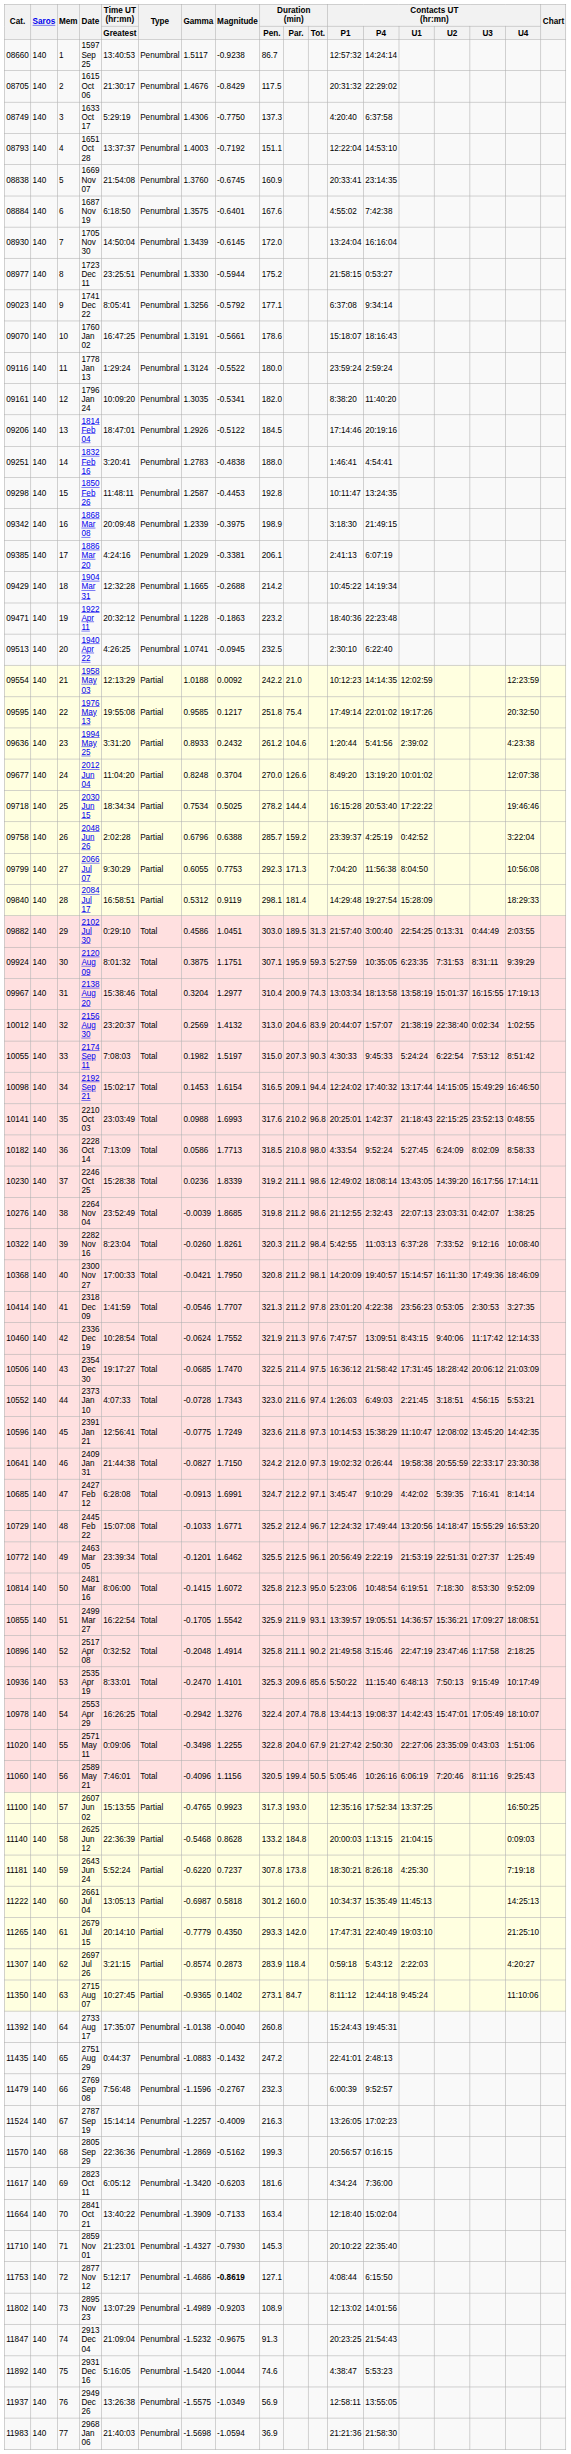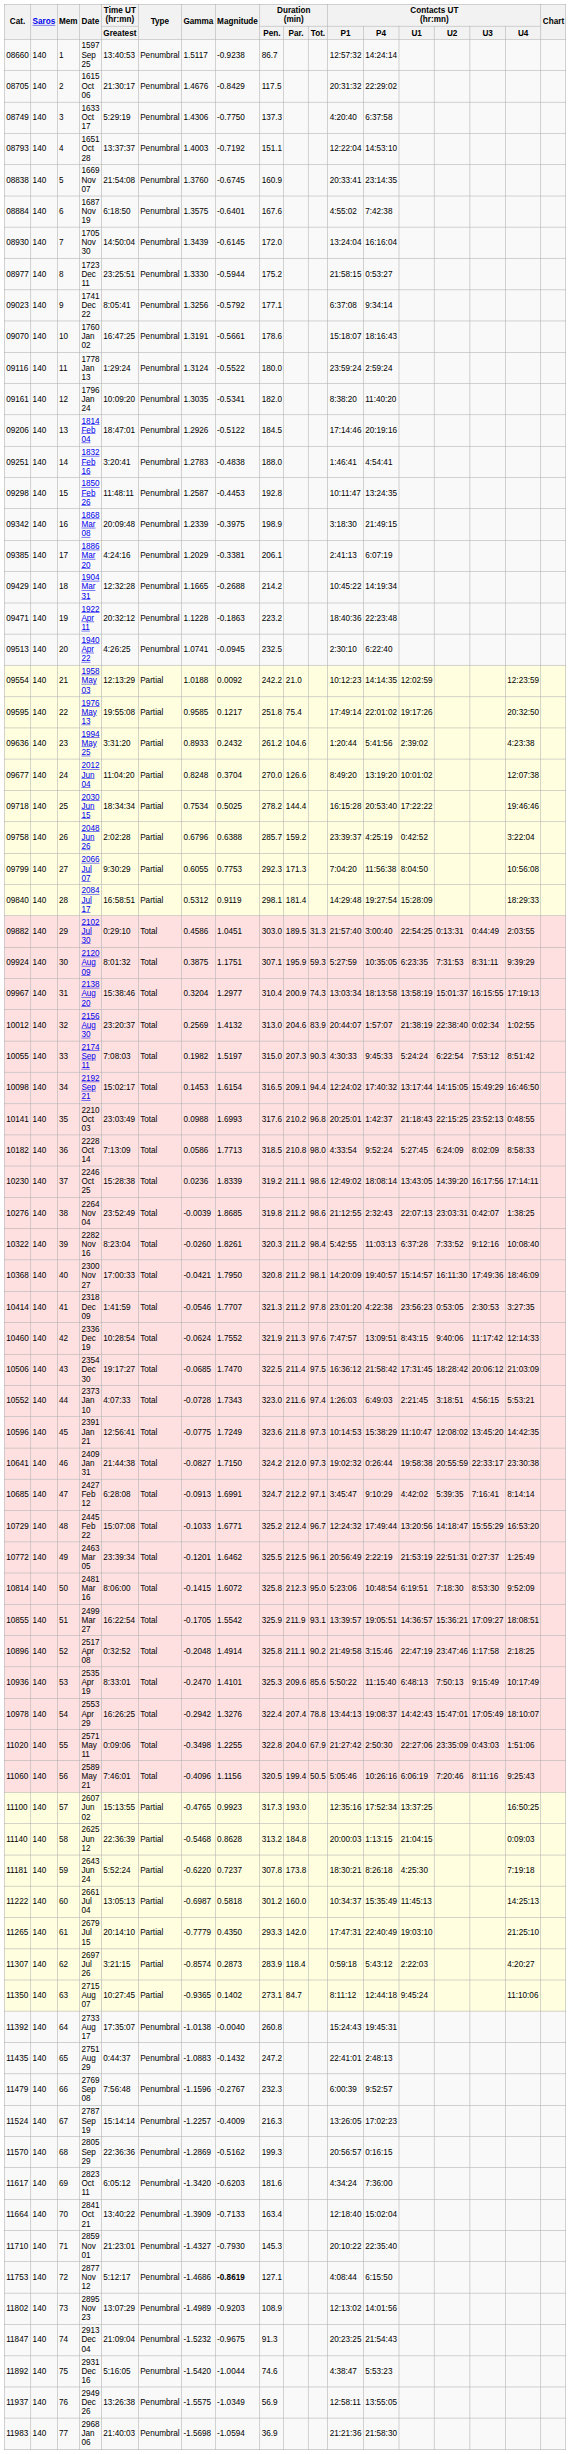(272, 1839) 133.2 -> (272, 1839) 313.2
